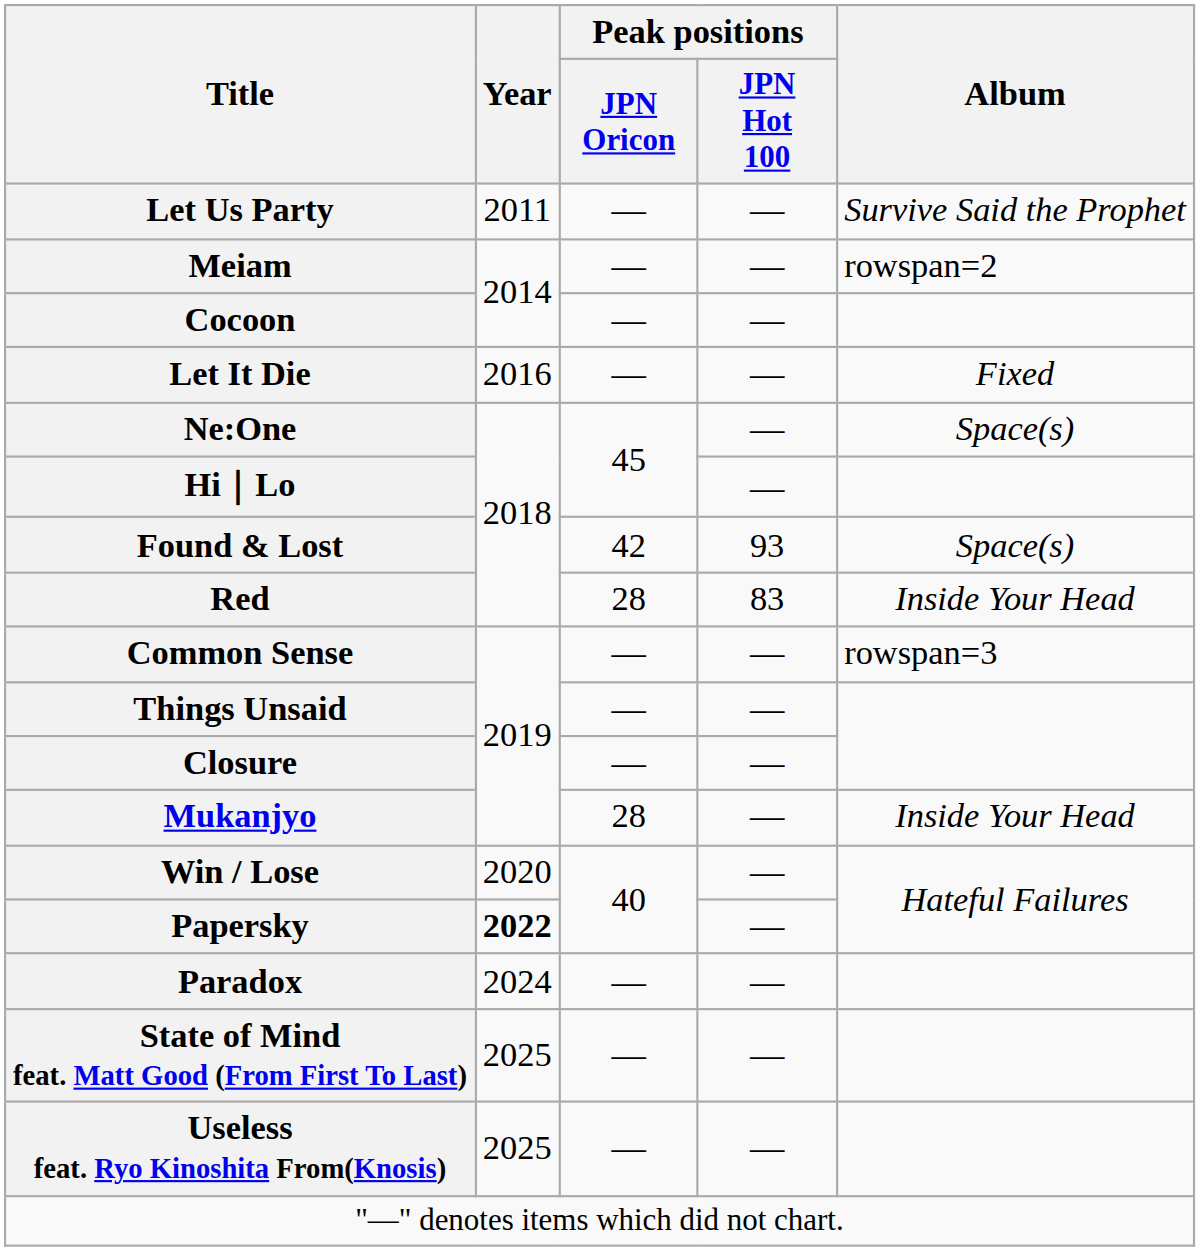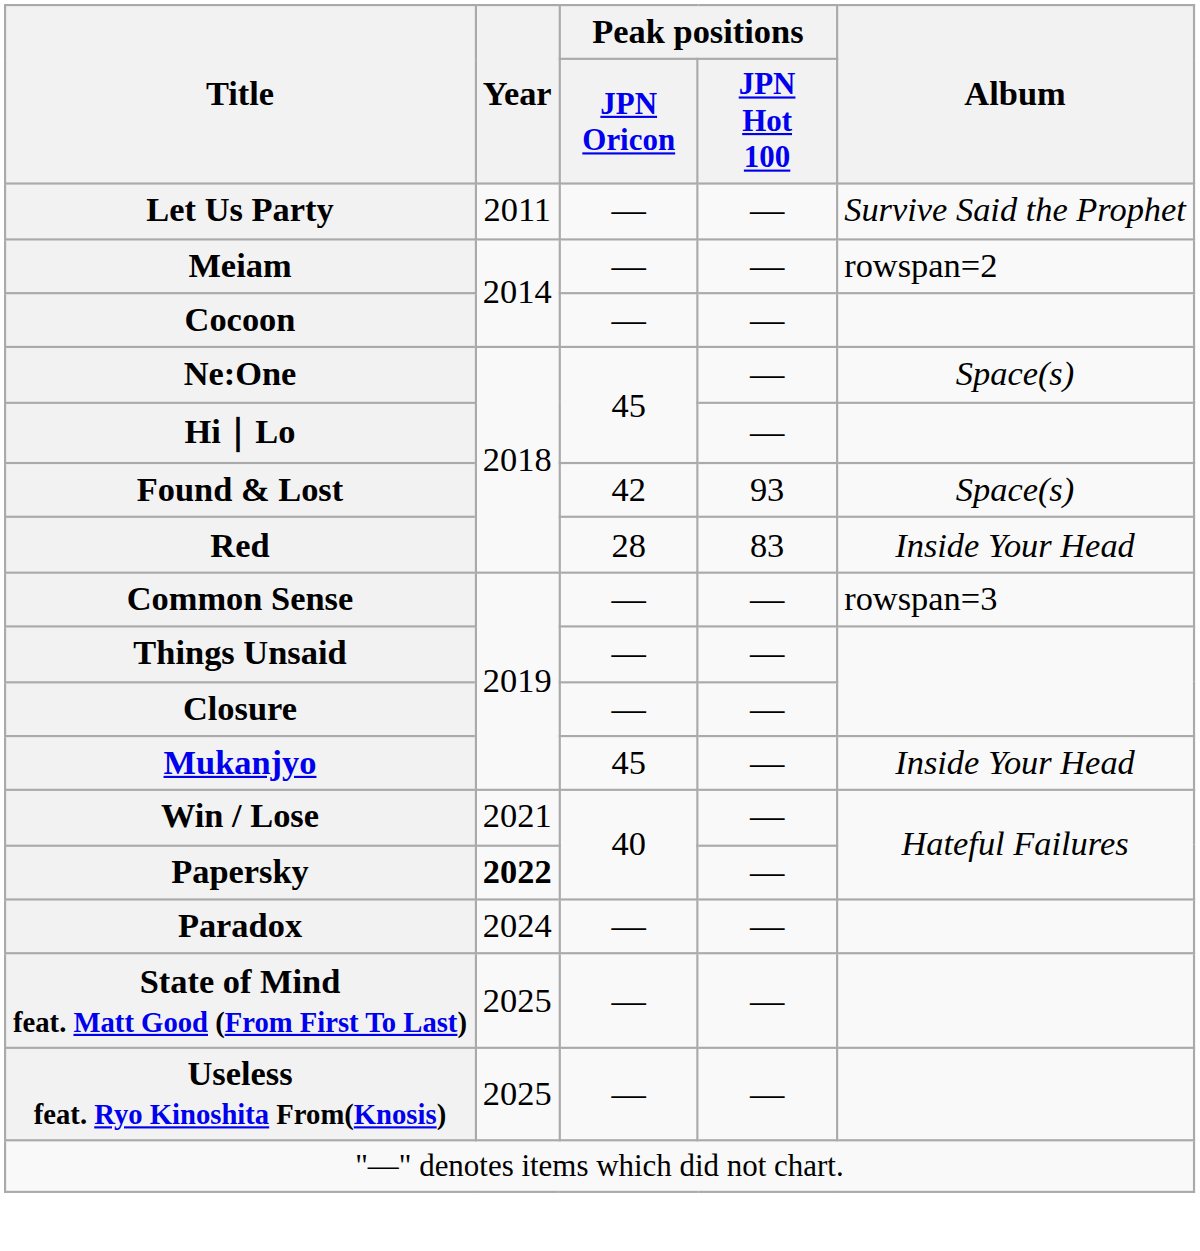- row: (240, 374)
(629, 817) 28 -> (629, 762) 45
(517, 871) 2020 -> (517, 817) 2021
